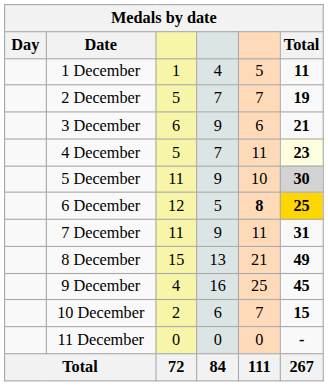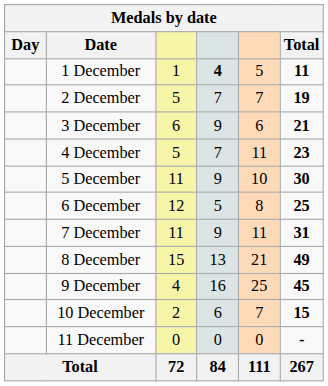(218, 71) normal -> (218, 71) bold
(302, 152) lightyellow background -> (302, 152) no background
(302, 179) lightgrey background -> (302, 179) no background
(259, 206) bold -> (259, 206) normal
(302, 206) gold background -> (302, 206) no background
